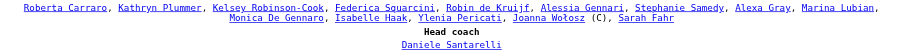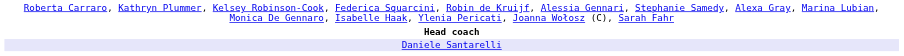(452, 45) no background -> (452, 45) lavender background
